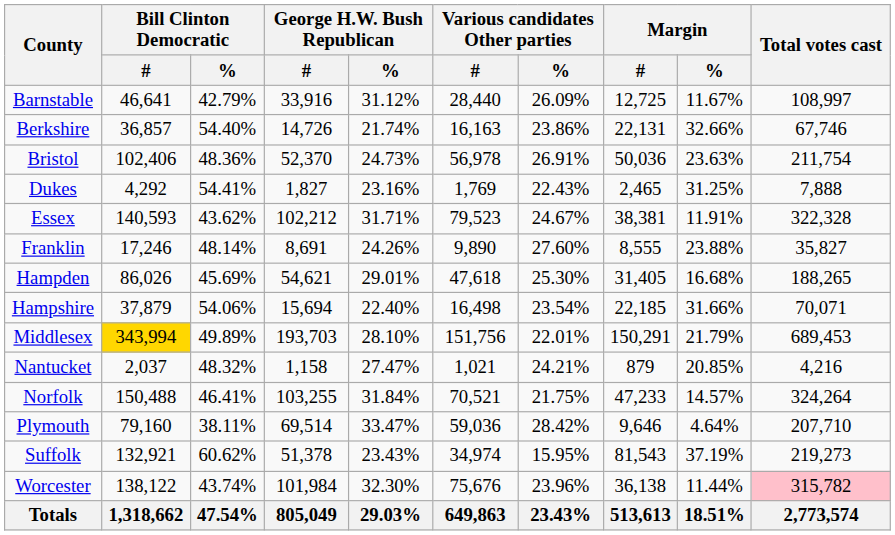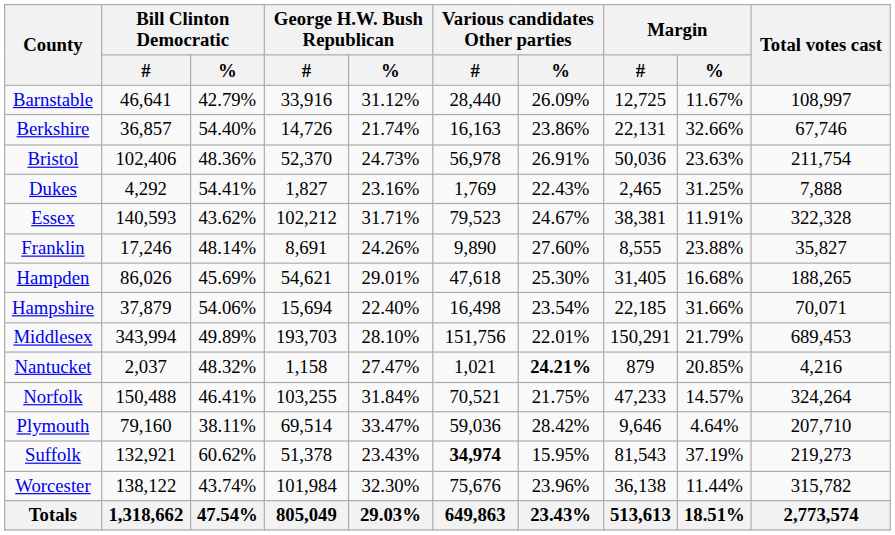(146, 337) gold background -> (146, 337) no background
(561, 366) normal -> (561, 366) bold
(475, 456) normal -> (475, 456) bold
(821, 485) pink background -> (821, 485) no background
